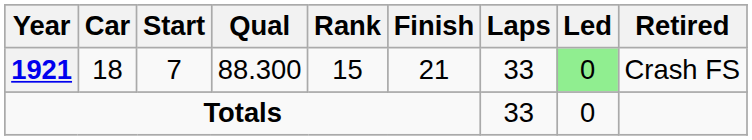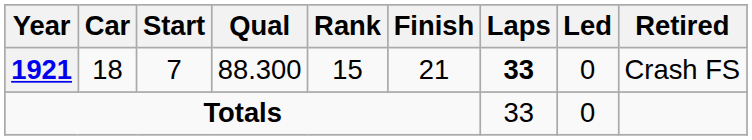(519, 69) normal -> (519, 69) bold
(588, 69) lightgreen background -> (588, 69) no background
